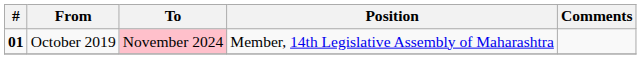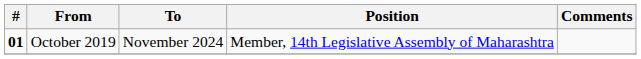(173, 41) pink background -> (173, 41) no background
